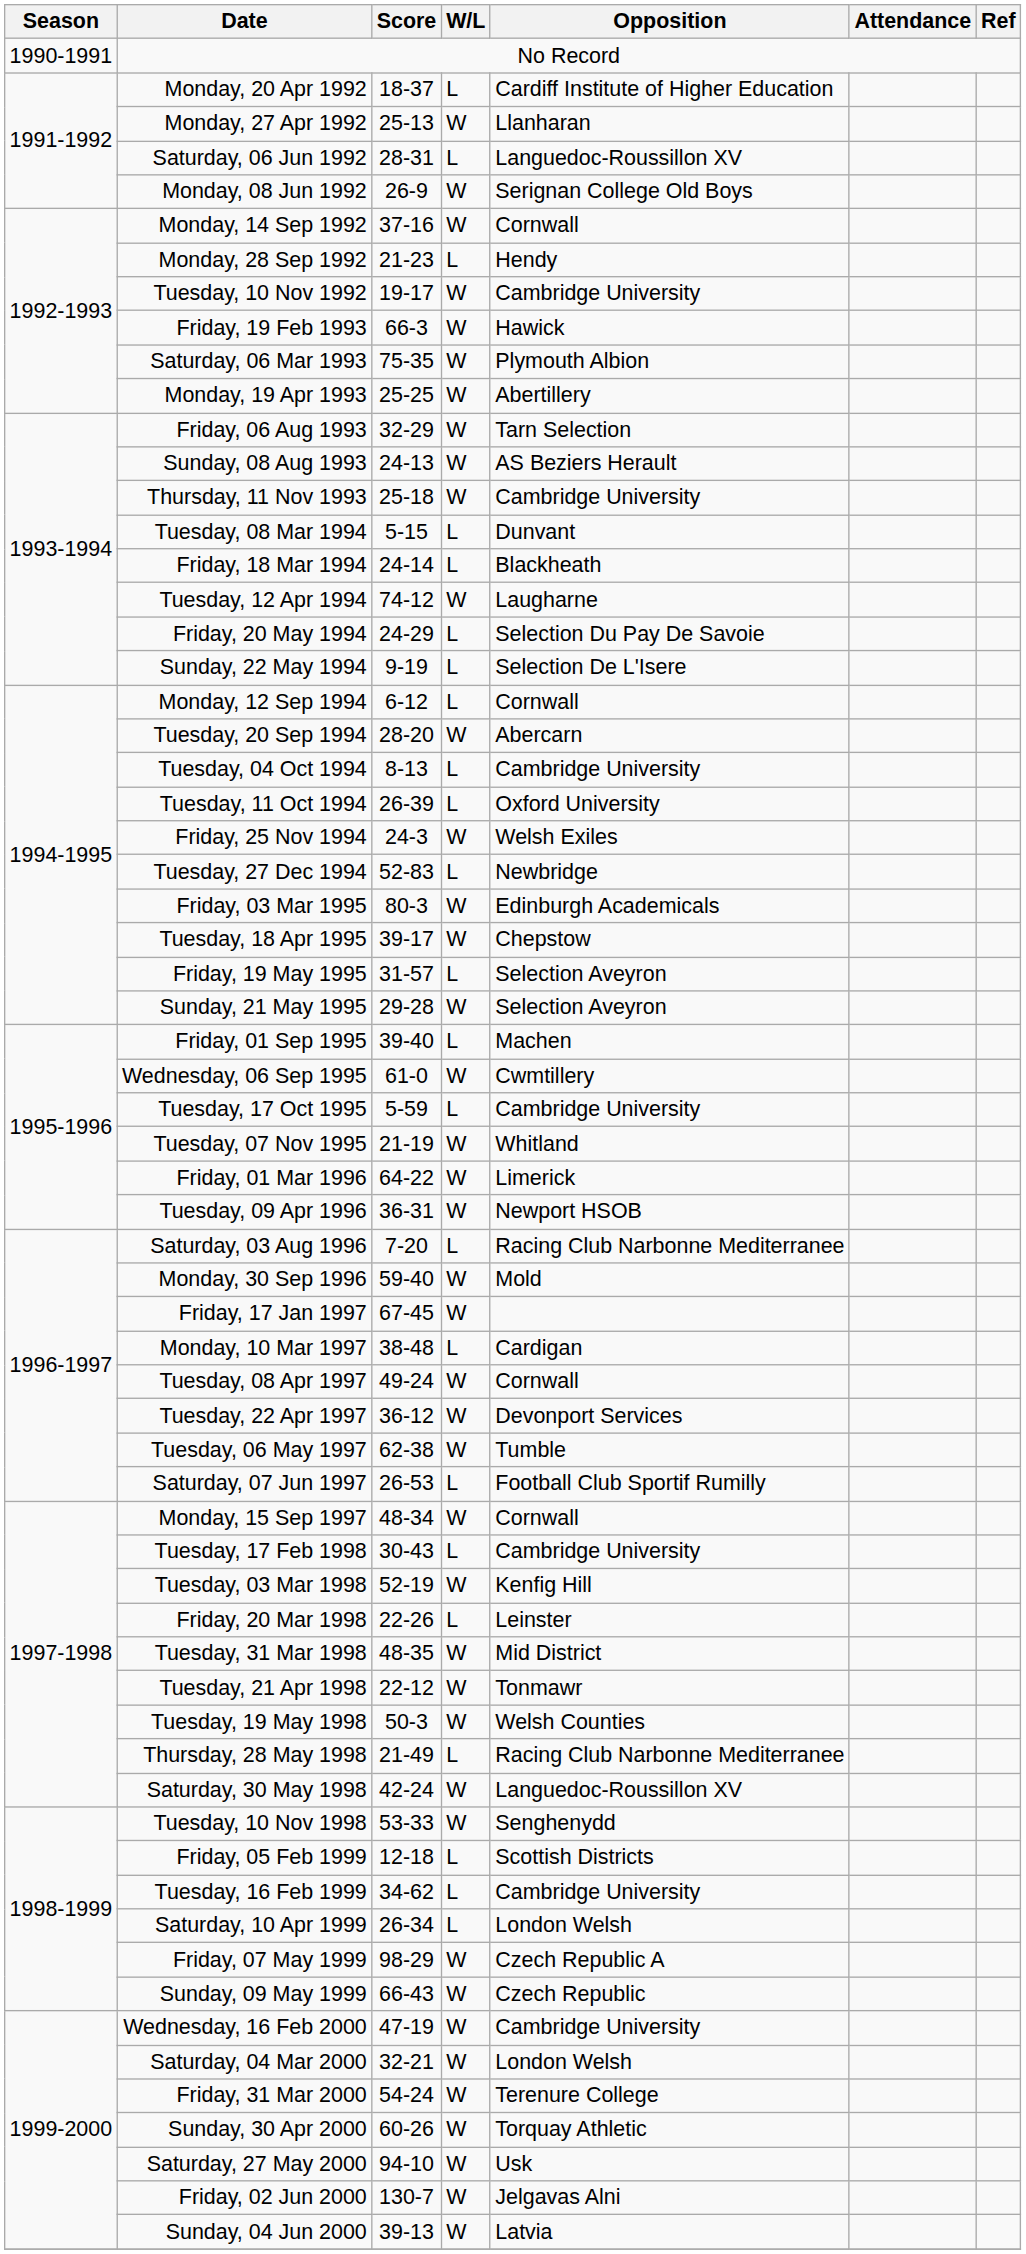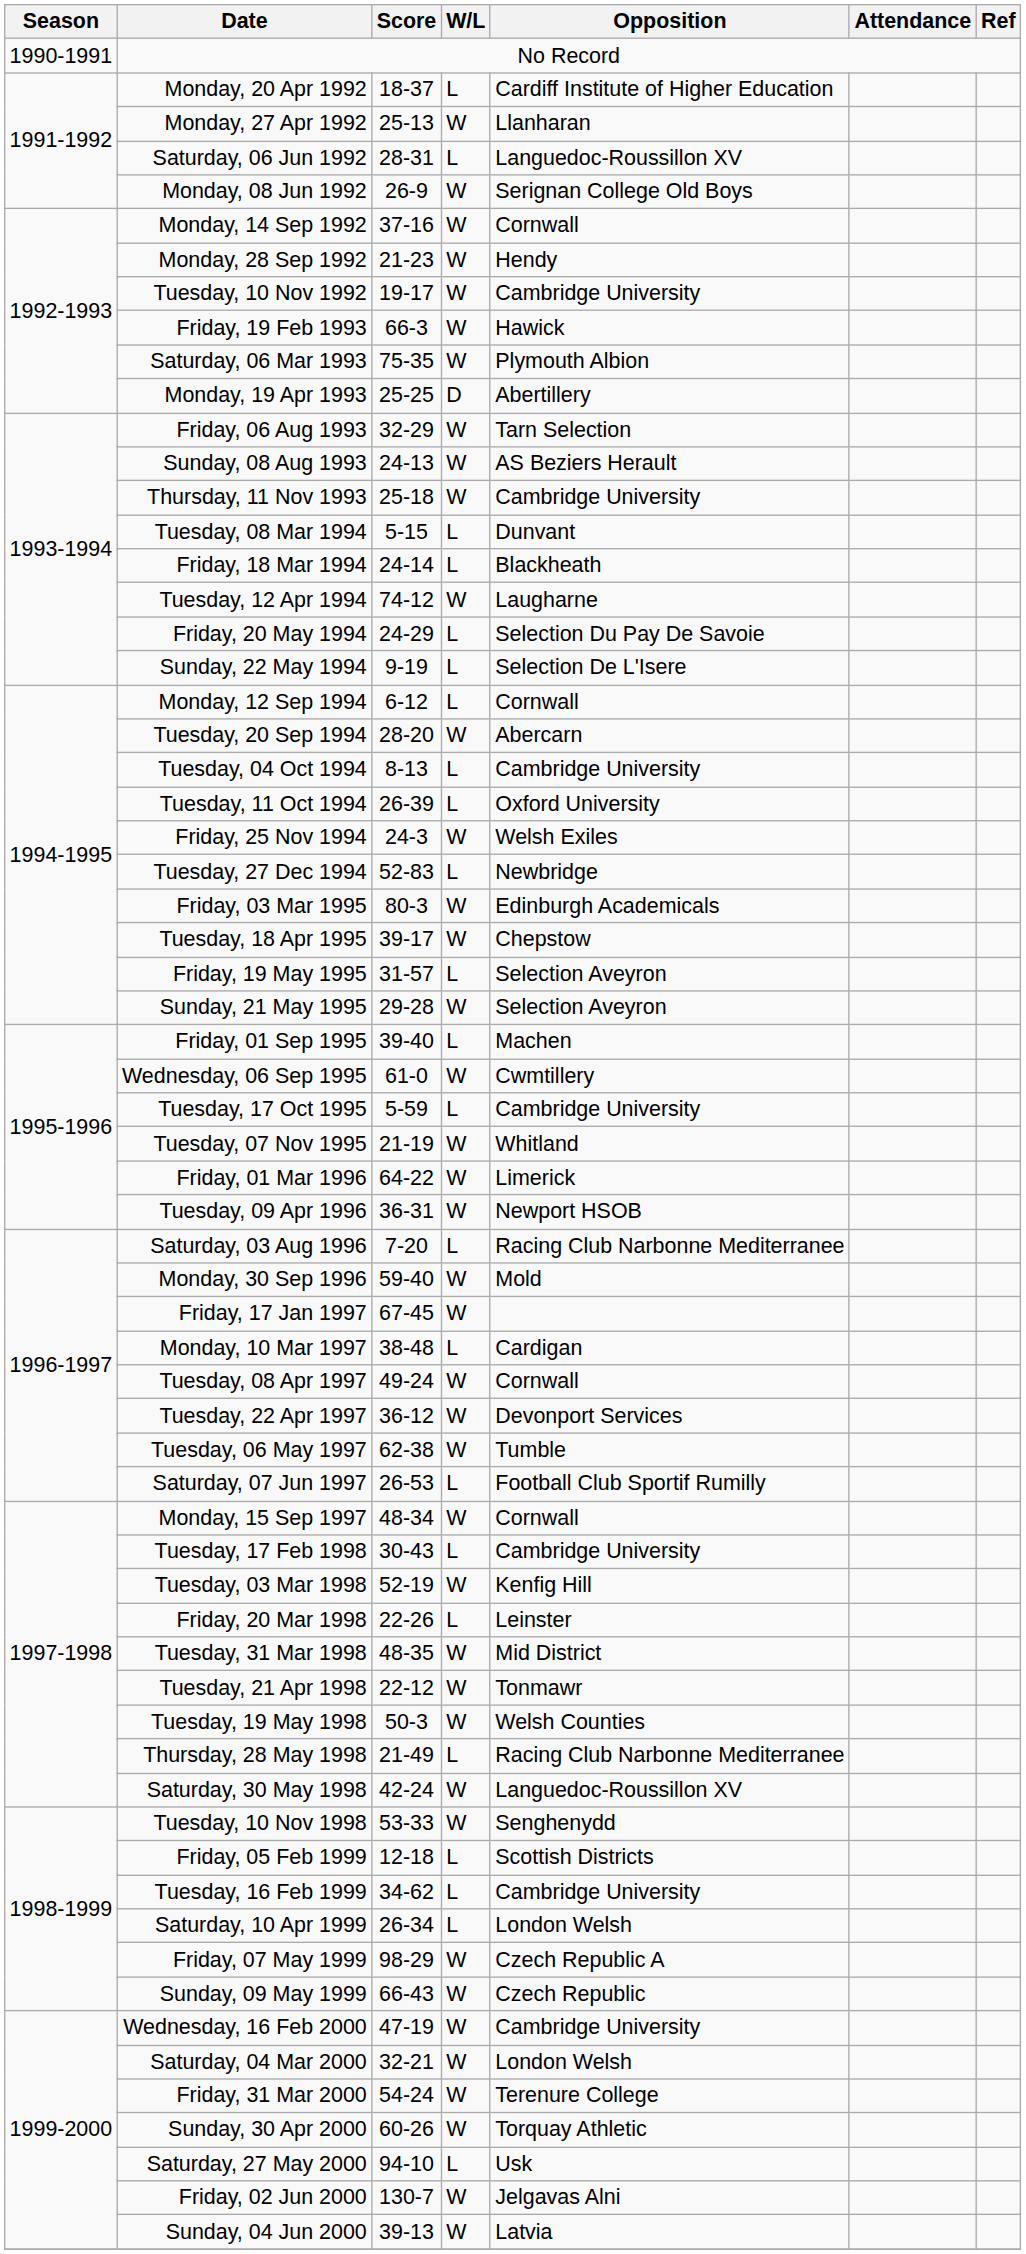(452, 259) L -> (456, 259) W
(456, 395) W -> (454, 395) D
(456, 2163) W -> (452, 2163) L
